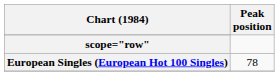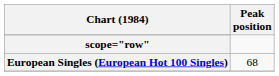(252, 62) 78 -> (252, 62) 68
